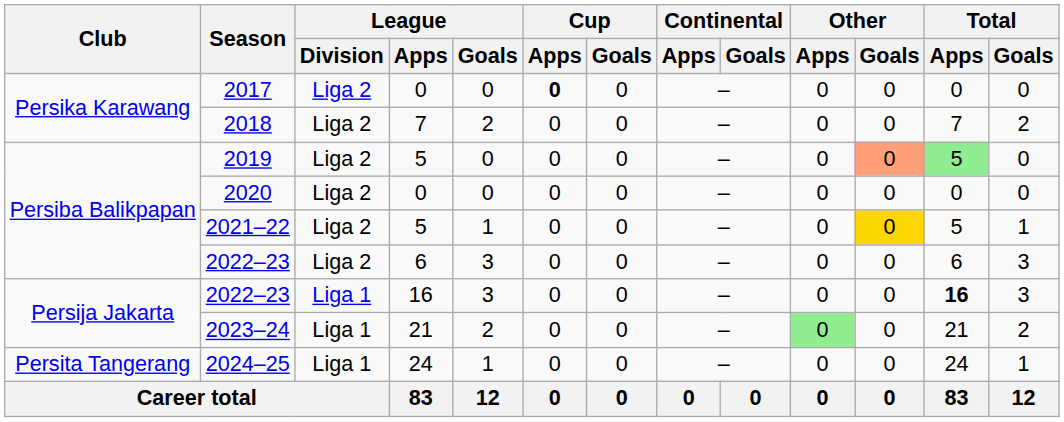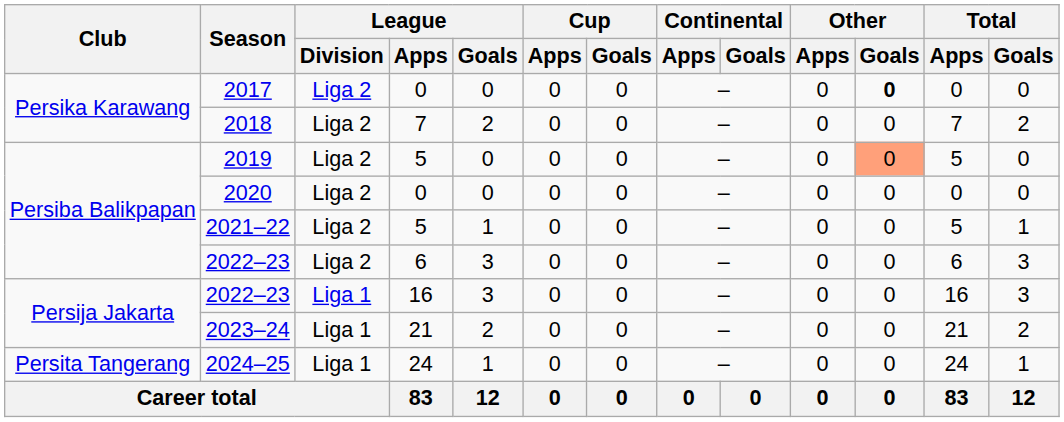(555, 90) bold -> (555, 90) normal
(890, 90) normal -> (890, 90) bold
(957, 158) lightgreen background -> (957, 158) no background
(890, 227) gold background -> (890, 227) no background
(957, 295) bold -> (957, 295) normal
(823, 329) lightgreen background -> (823, 329) no background
